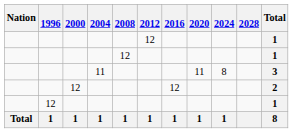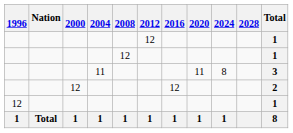columns swapped: (21, 18) <-> (50, 23)
